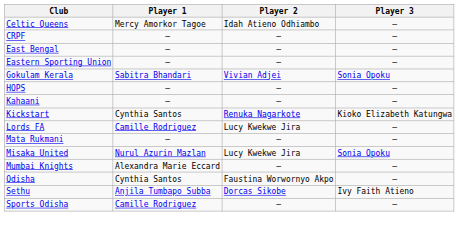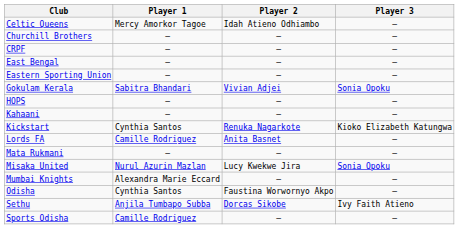+ row: (49, 37)
(262, 127) Lucy Kwekwe Jira -> (252, 140) Anita Basnet
